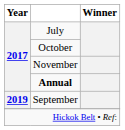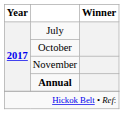- row: (55, 100)
